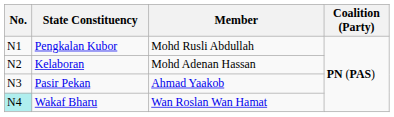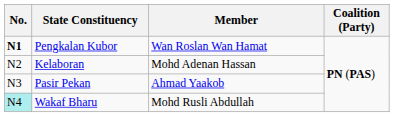(14, 45) normal -> (14, 45) bold
(203, 45) Mohd Rusli Abdullah -> (209, 45) Wan Roslan Wan Hamat
(209, 102) Wan Roslan Wan Hamat -> (203, 102) Mohd Rusli Abdullah
